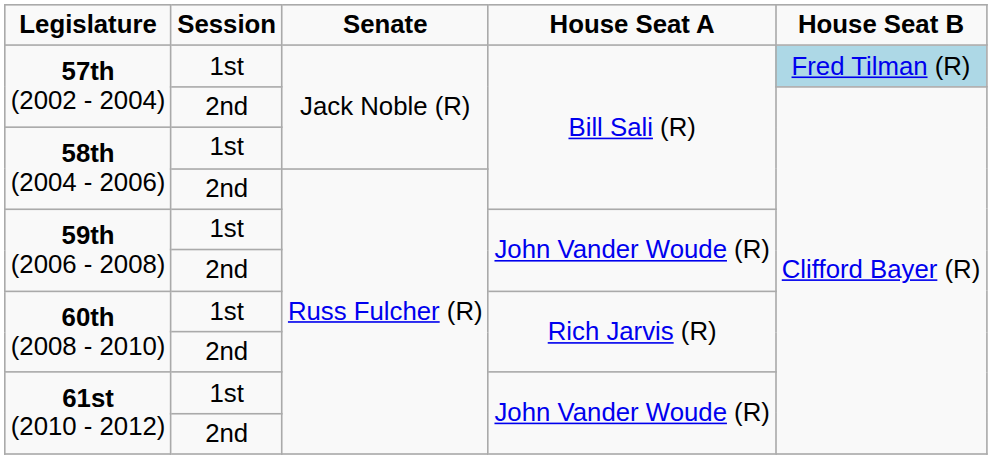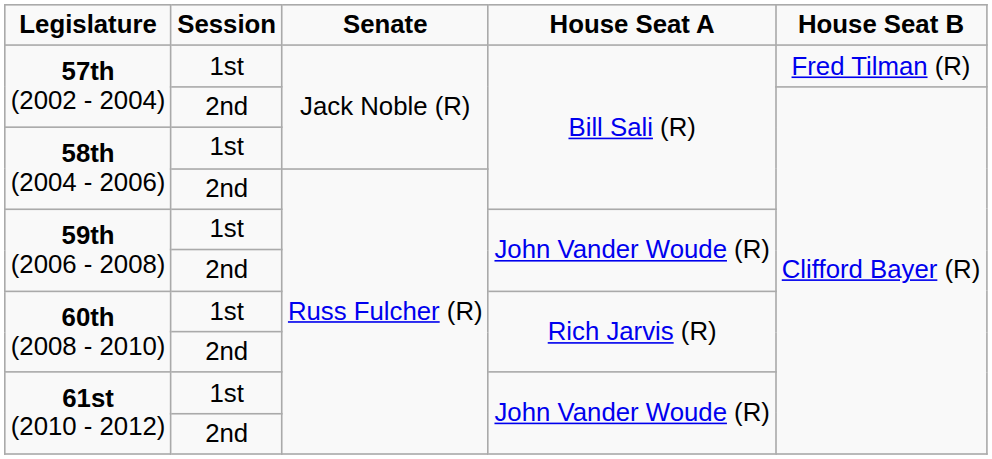(881, 65) lightblue background -> (881, 65) no background
